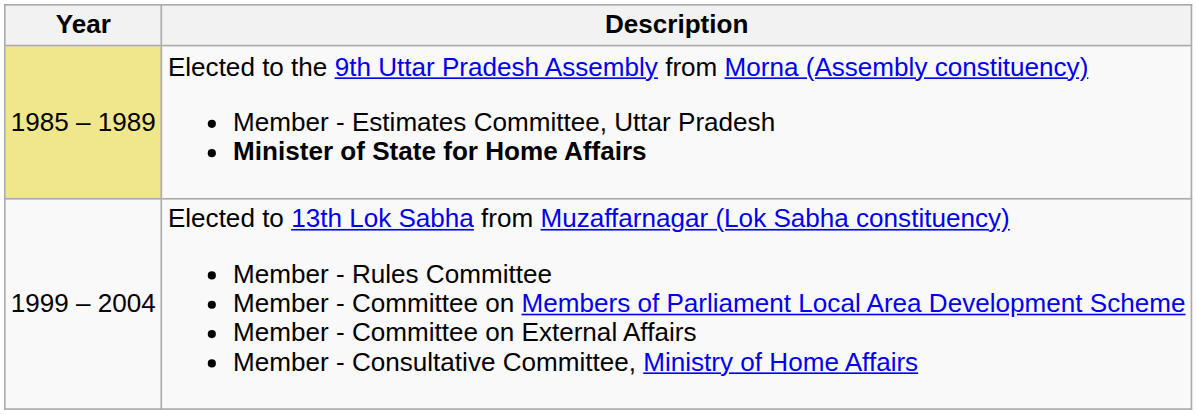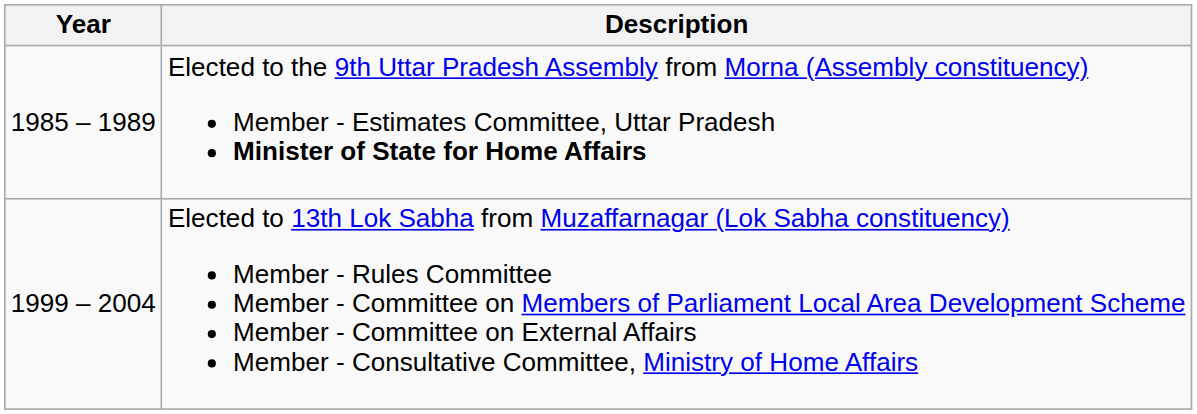(83, 121) khaki background -> (83, 121) no background
